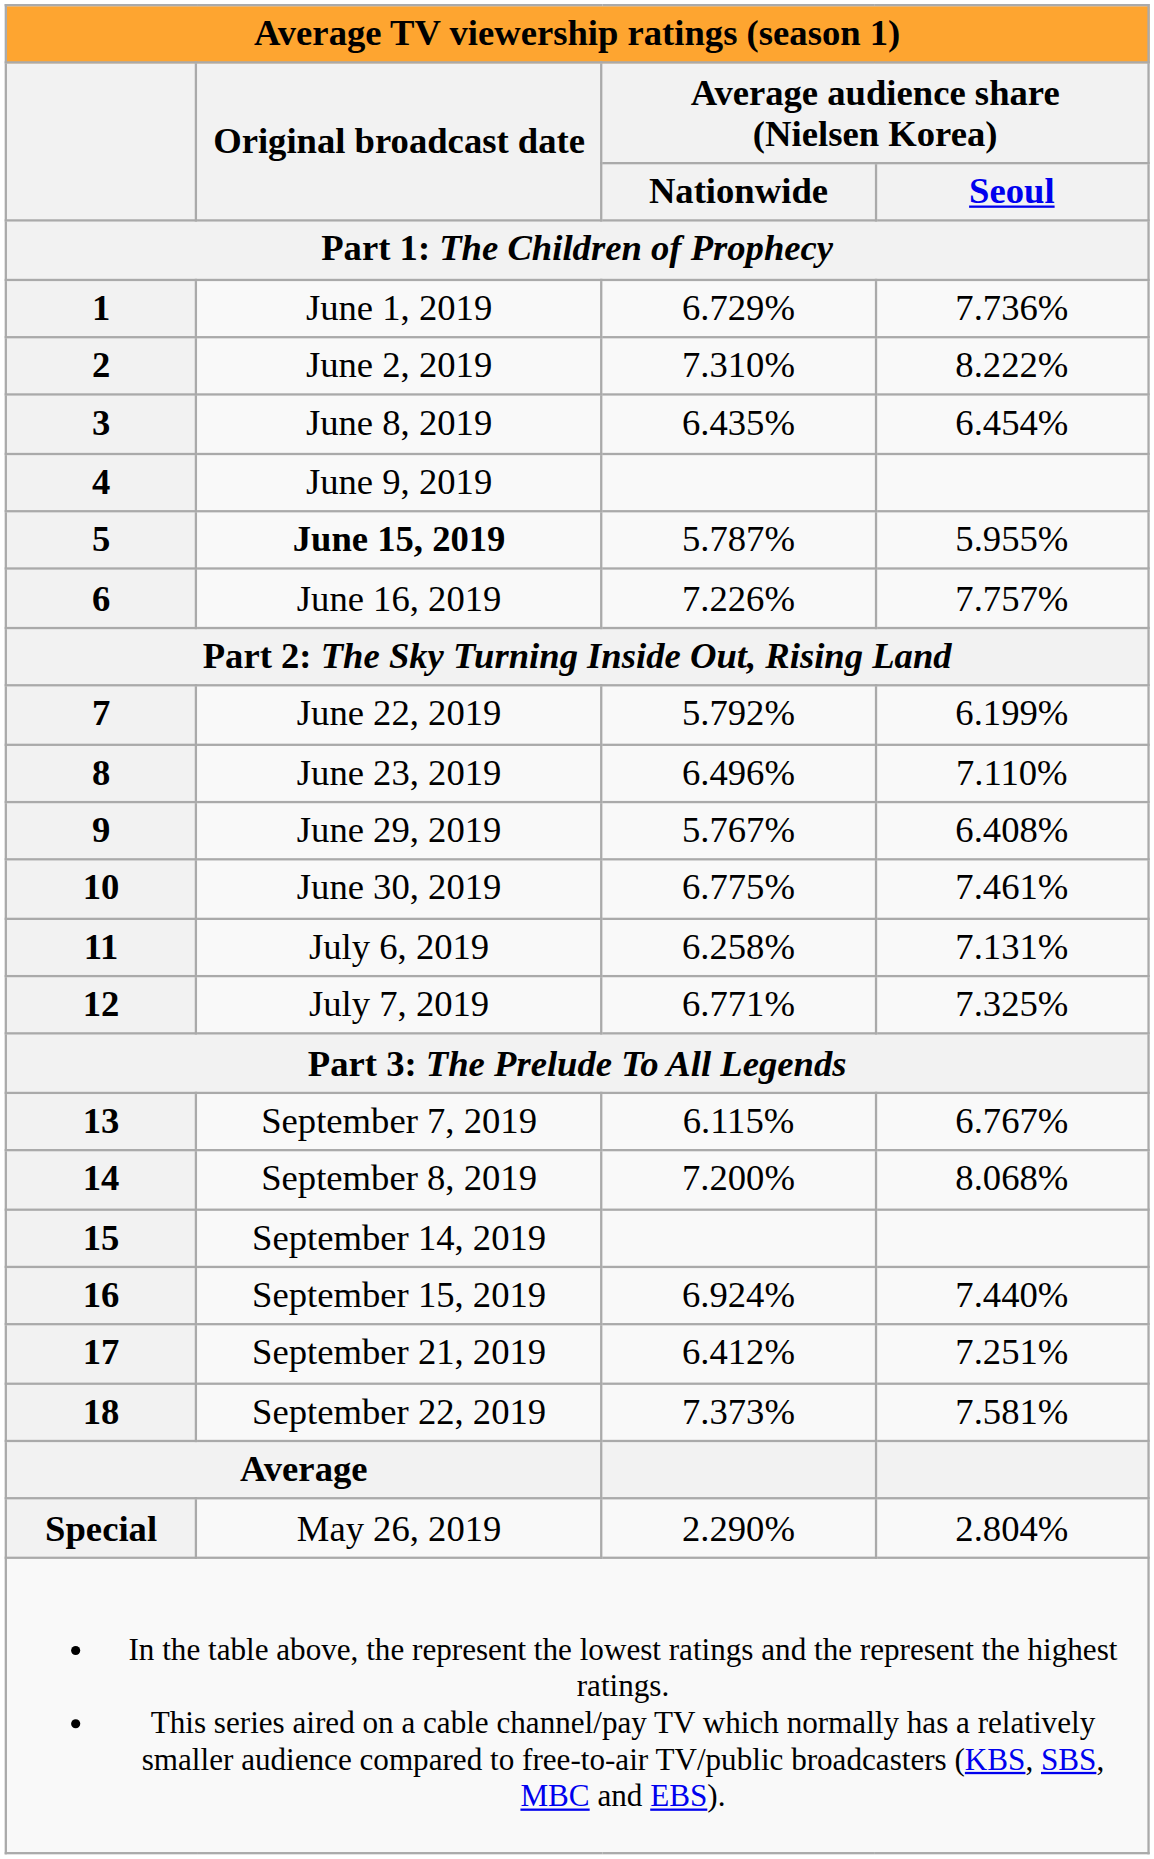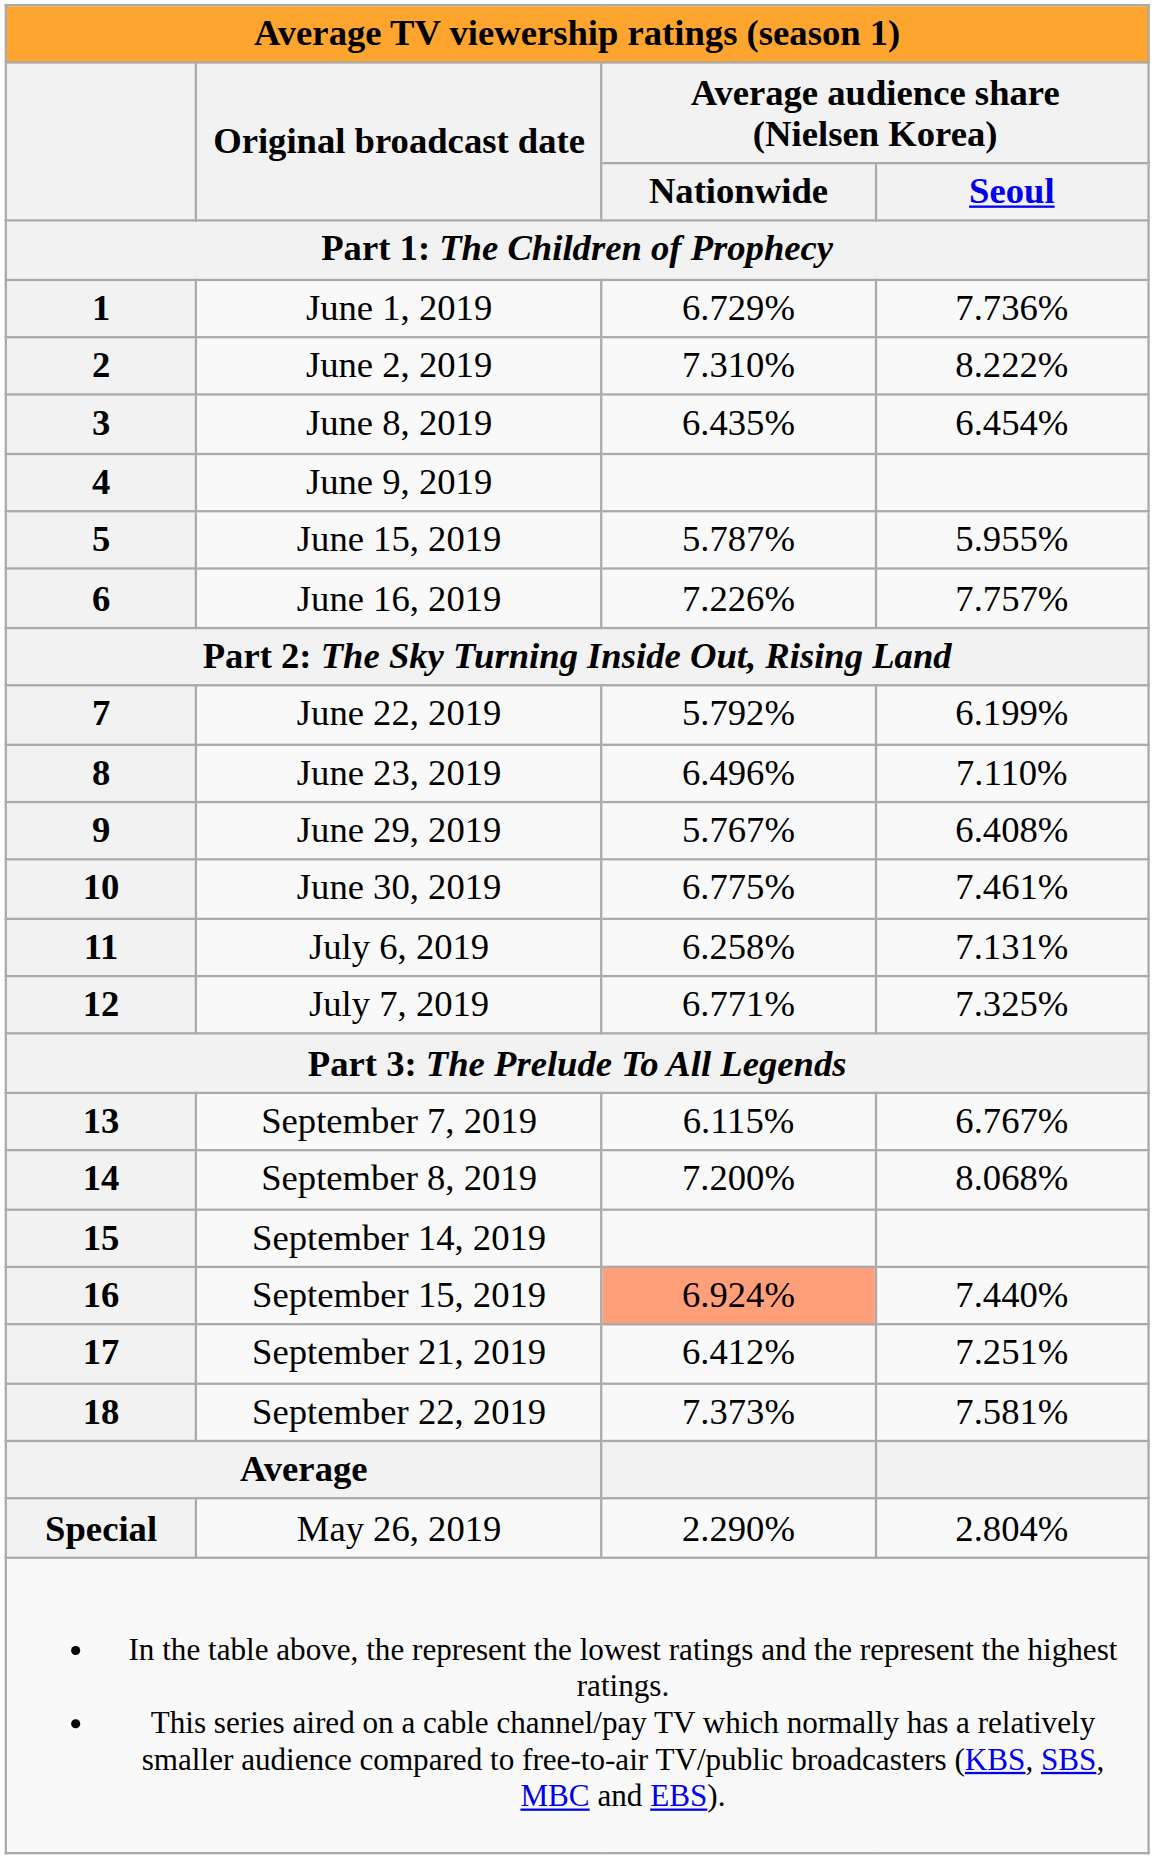(399, 539) bold -> (399, 539) normal
(738, 1295) no background -> (738, 1295) lightsalmon background
